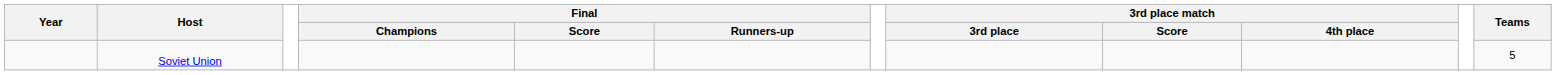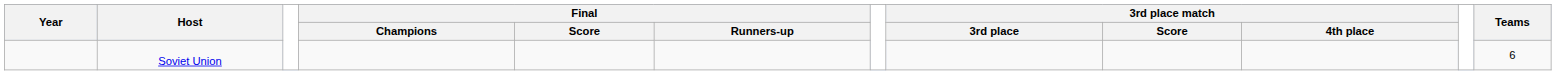(1512, 55) 5 -> (1512, 55) 6
